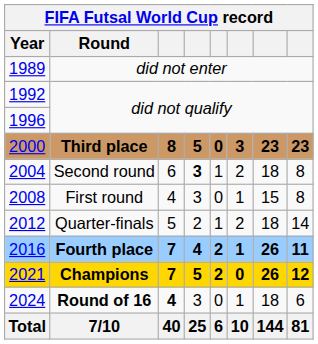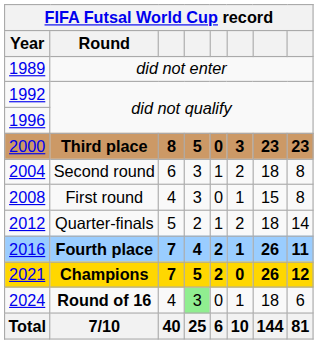(197, 172) bold -> (197, 172) normal
(172, 301) bold -> (172, 301) normal
(197, 301) no background -> (197, 301) lightgreen background
